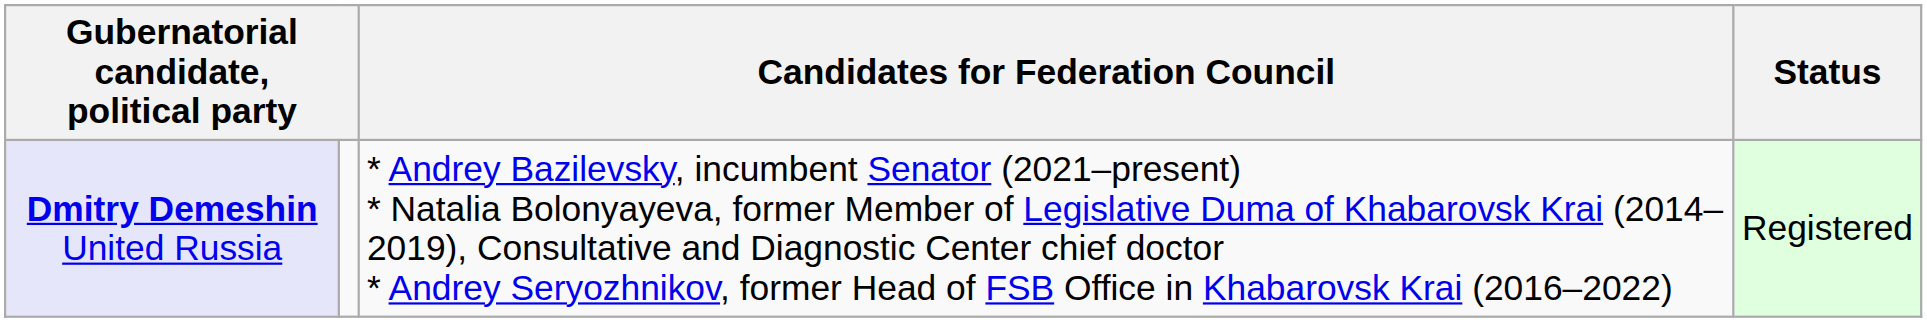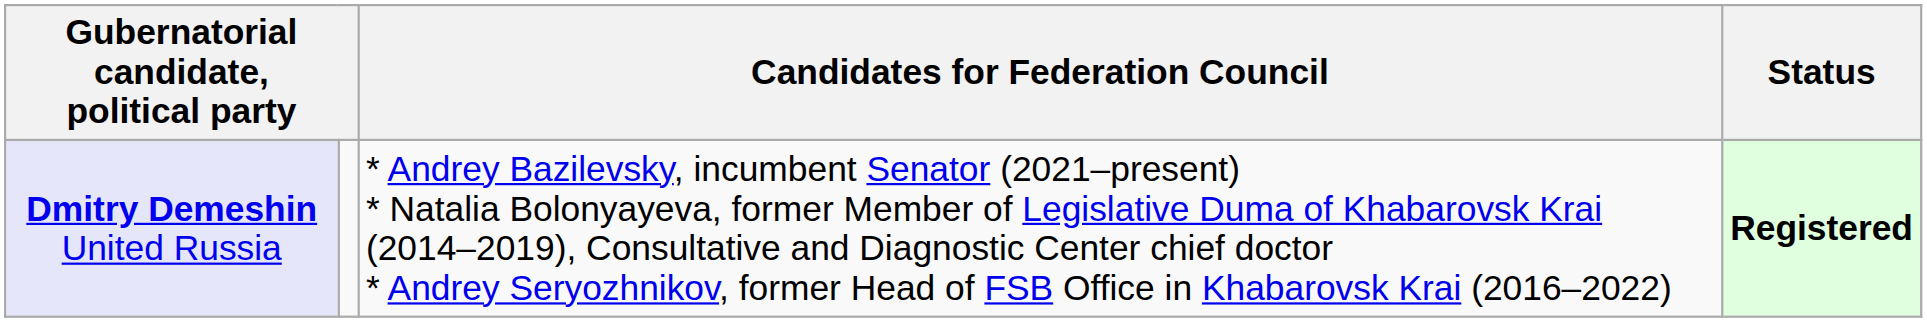(1827, 227) normal -> (1822, 227) bold
